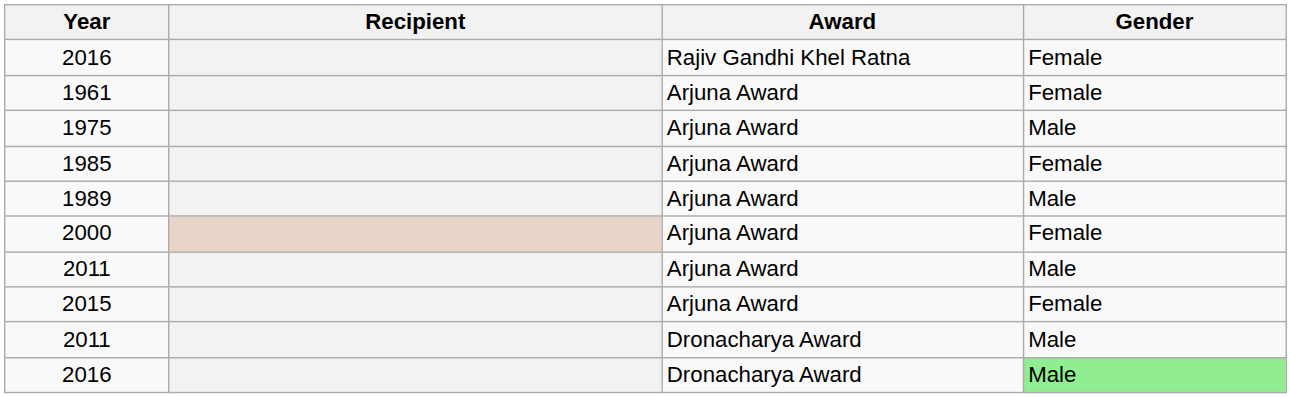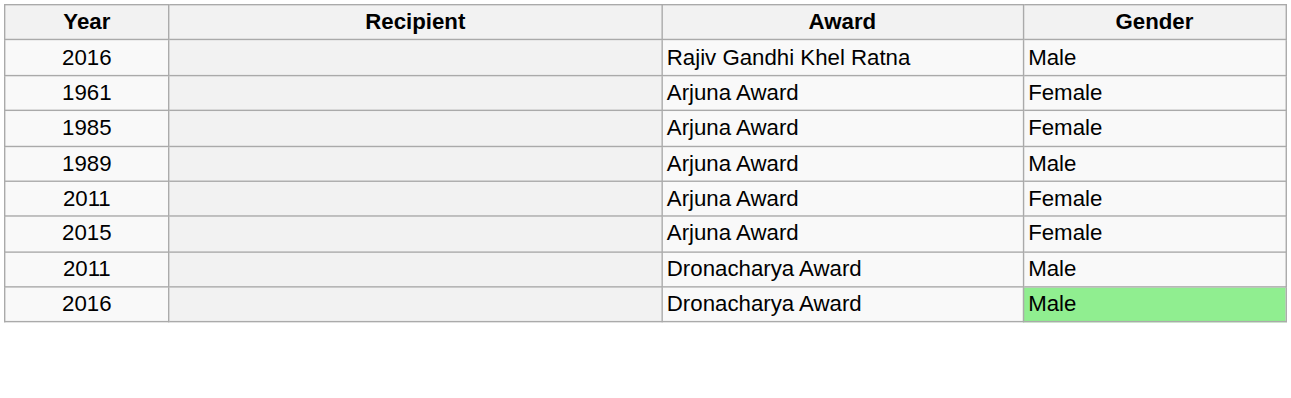(1065, 57) Female -> (1052, 57) Male
- row: (87, 127)
- row: (87, 233)
(1052, 269) Male -> (1065, 198) Female
